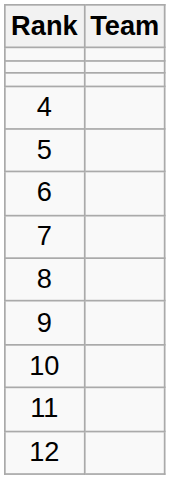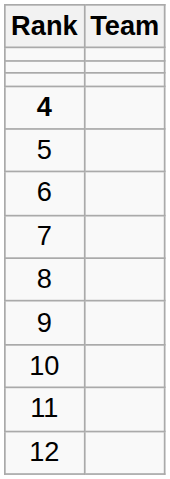(44, 106) normal -> (44, 106) bold
